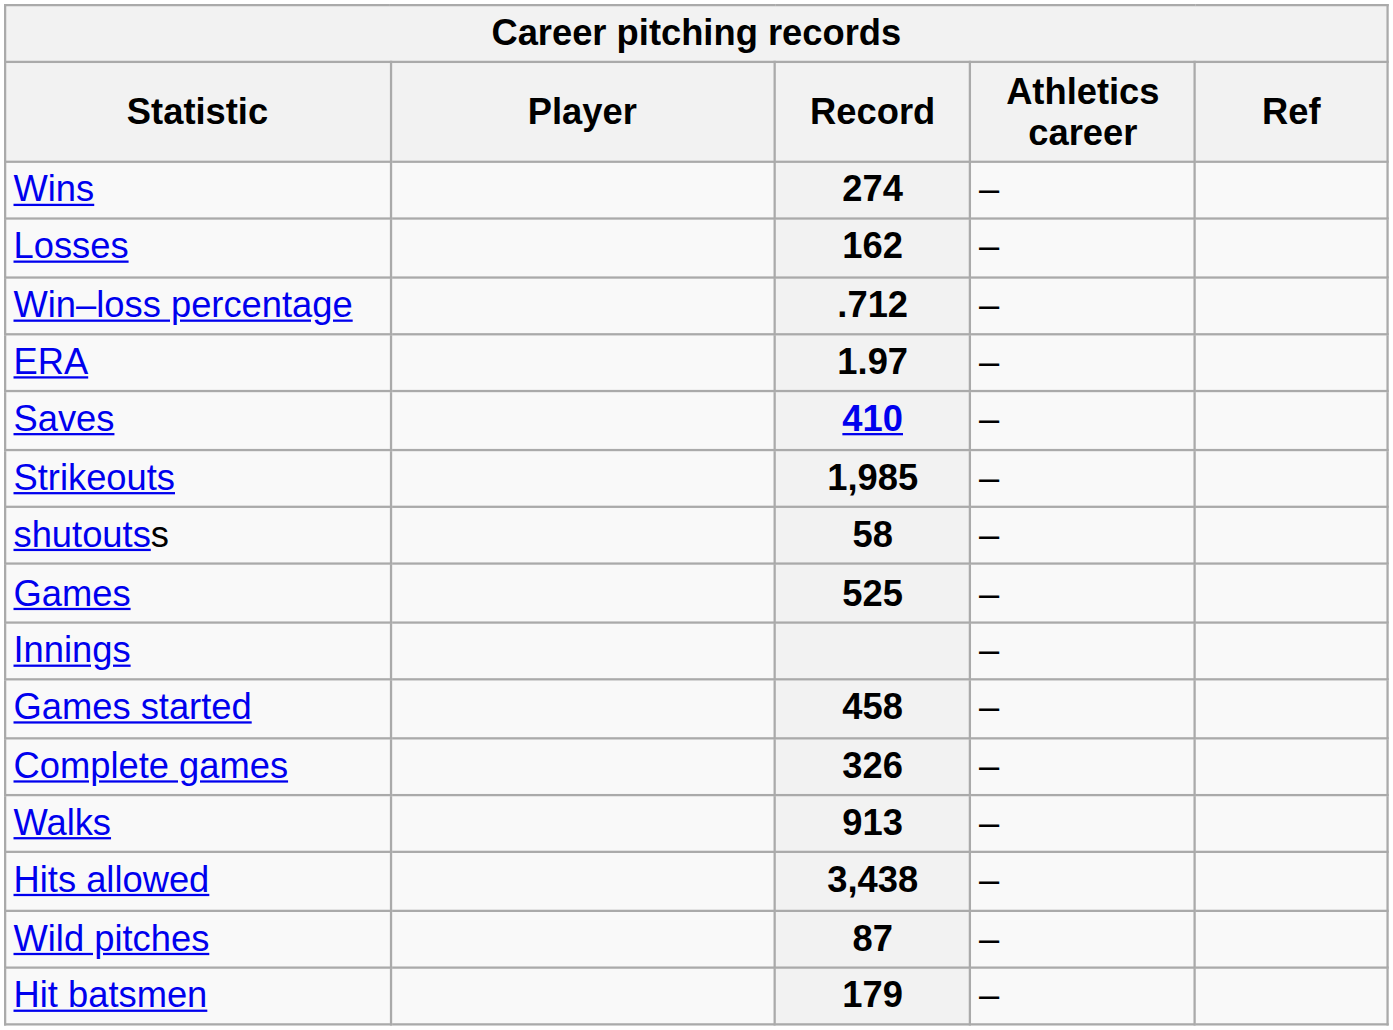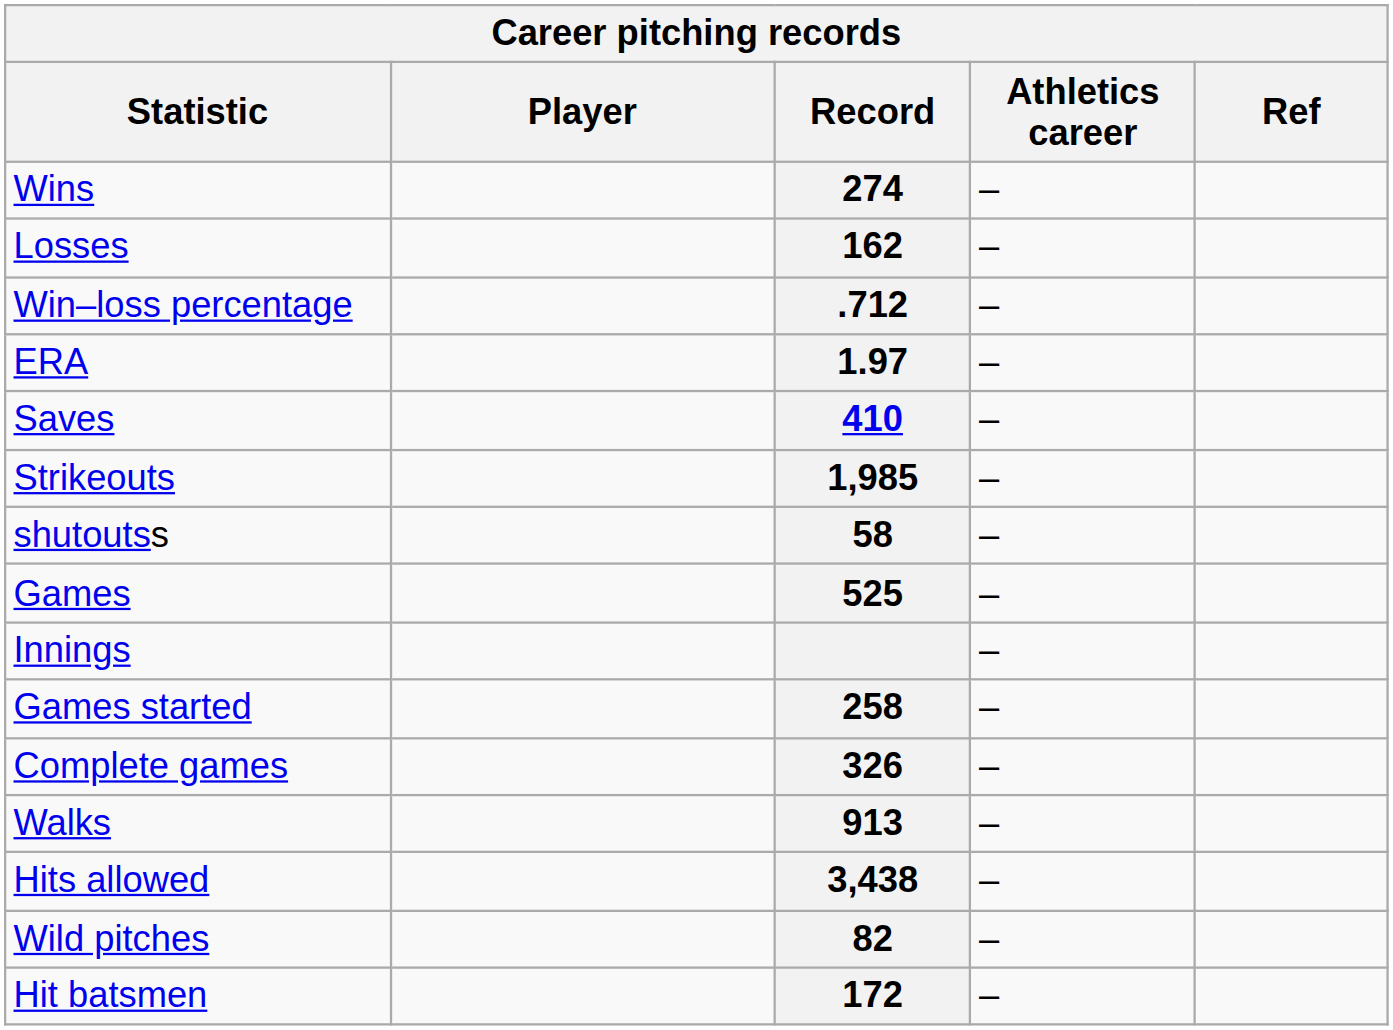(873, 707) 458 -> (873, 707) 258
(873, 938) 87 -> (873, 938) 82
(873, 995) 179 -> (873, 995) 172
